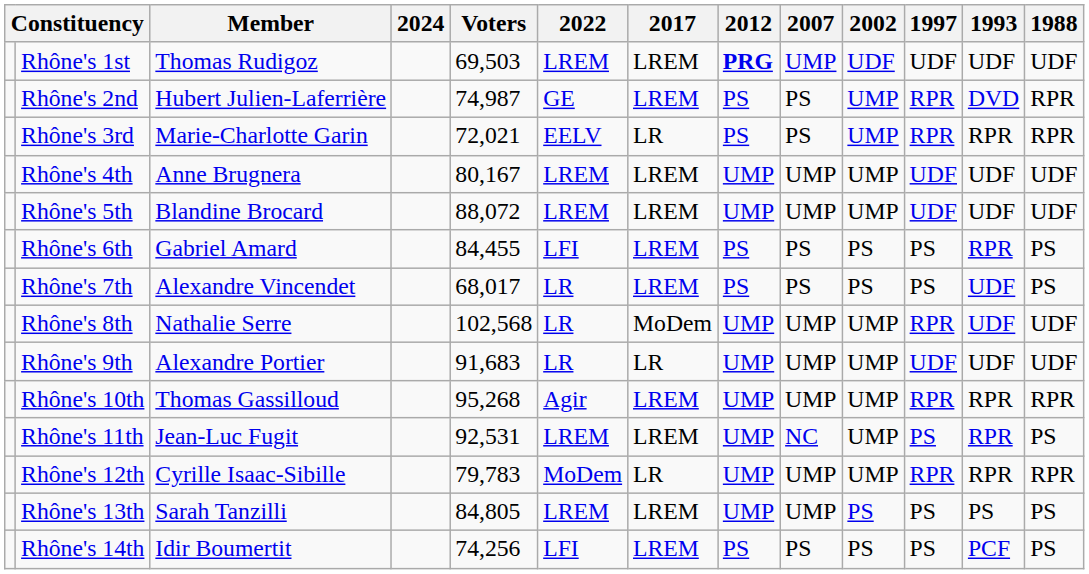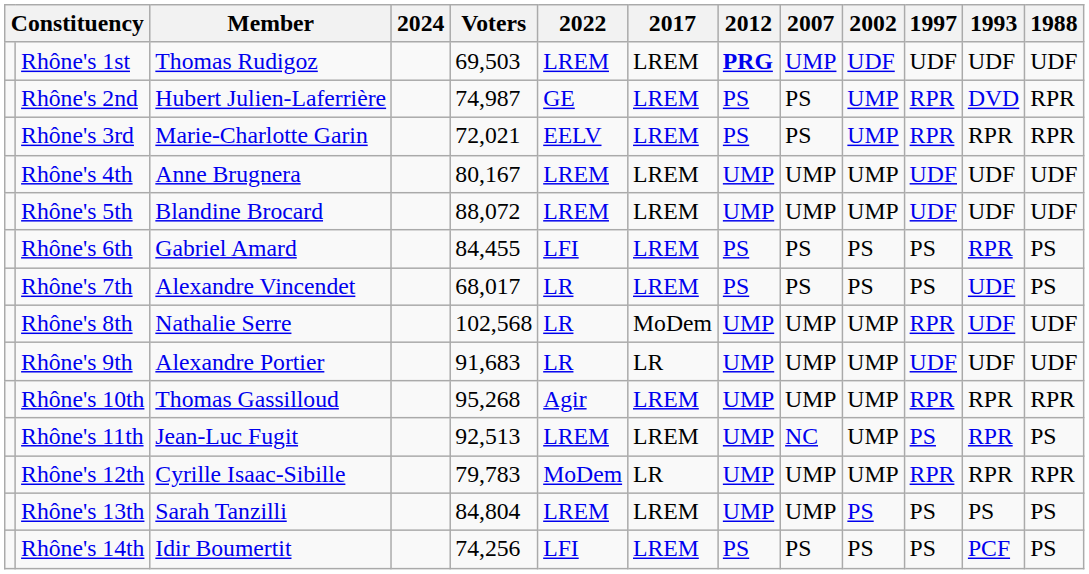(648, 135) LR -> (666, 135) LREM
(488, 436) 92,531 -> (488, 436) 92,513
(488, 511) 84,805 -> (488, 511) 84,804
